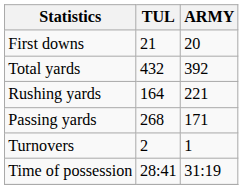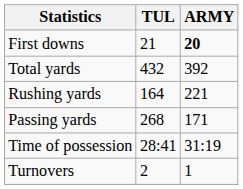(192, 43) normal -> (192, 43) bold
rows swapped: (41, 145) <-> (70, 171)
